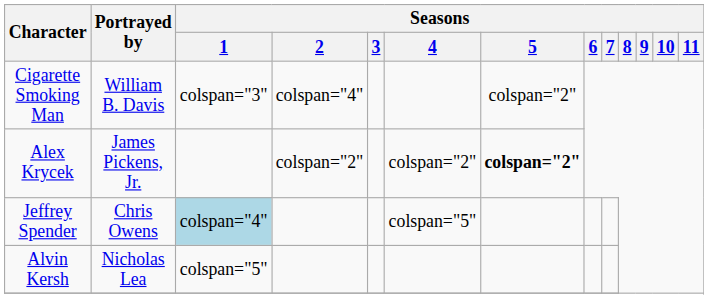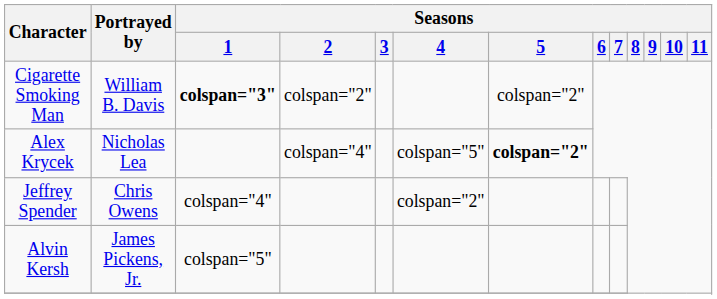(224, 94) normal -> (228, 94) bold
(320, 94) colspan="4" -> (328, 94) colspan="2"
(133, 163) James Pickens, Jr. -> (133, 153) Nicholas Lea
(320, 163) colspan="2" -> (328, 153) colspan="4"
(432, 163) colspan="2" -> (441, 153) colspan="5"
(224, 221) lightblue background -> (228, 201) no background
(432, 221) colspan="5" -> (441, 201) colspan="2"
(133, 269) Nicholas Lea -> (133, 259) James Pickens, Jr.
